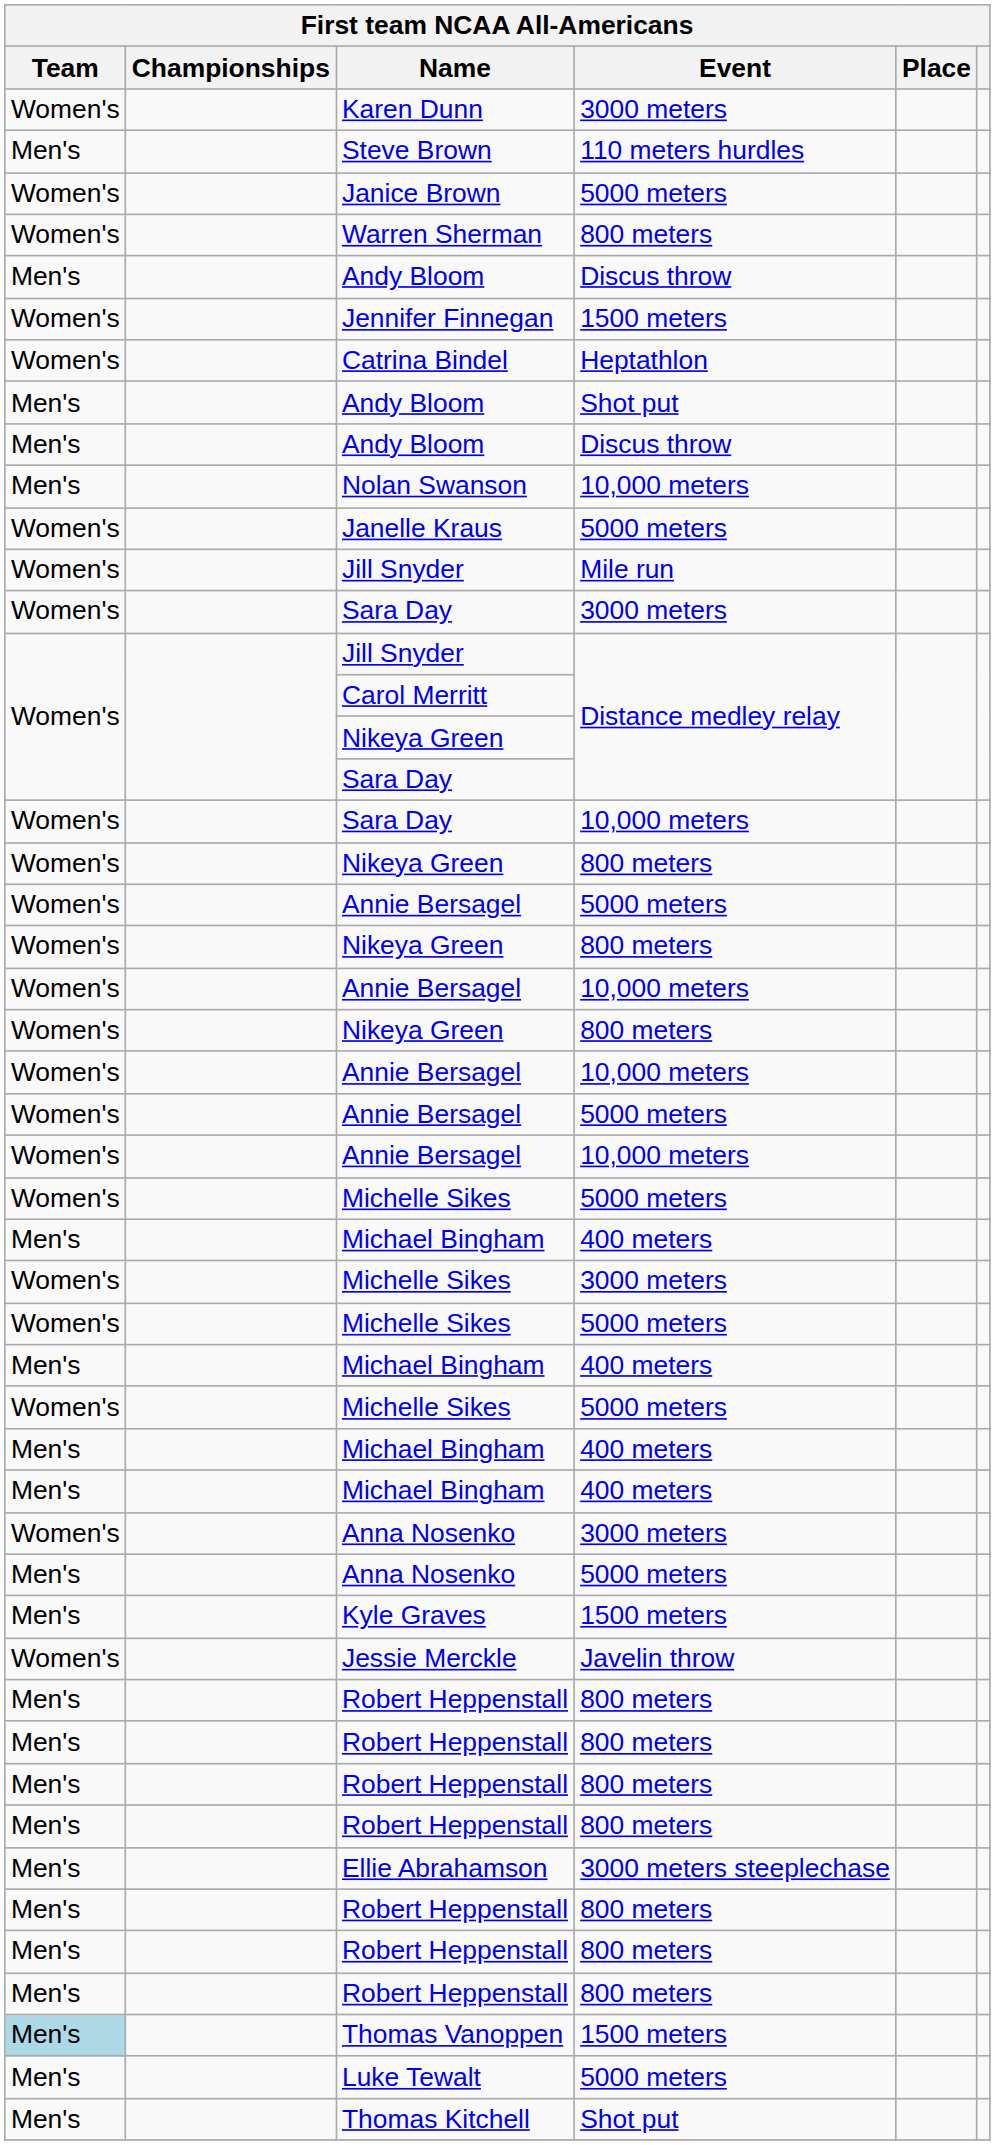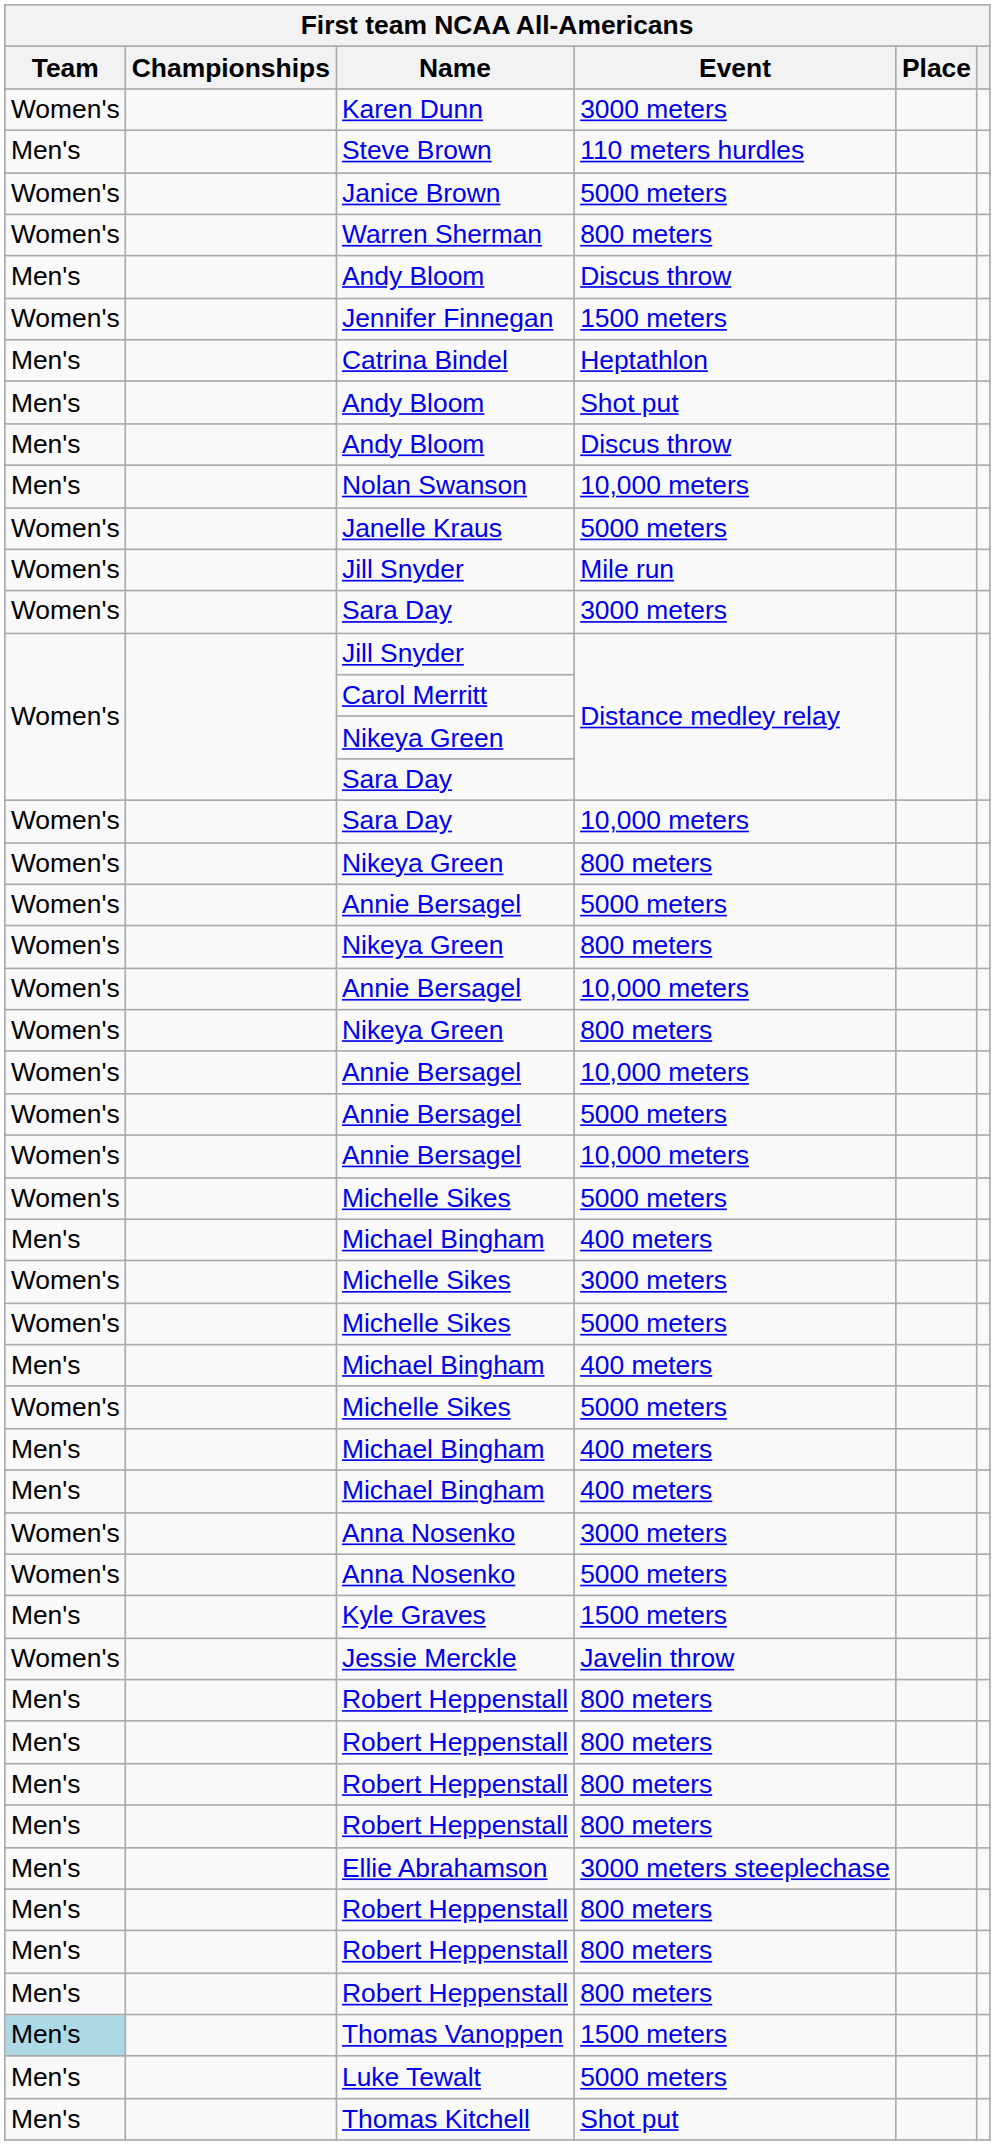(65, 360) Women's -> (46, 360) Men's
(46, 1574) Men's -> (65, 1574) Women's
